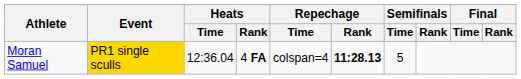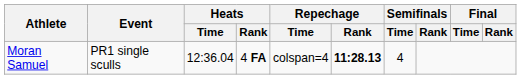(120, 58) gold background -> (120, 58) no background
(400, 58) 5 -> (400, 58) 4
